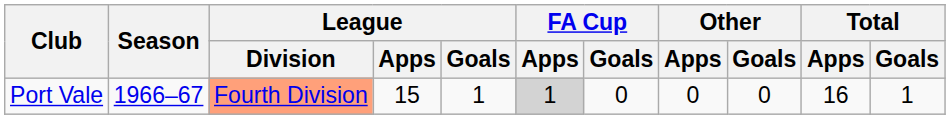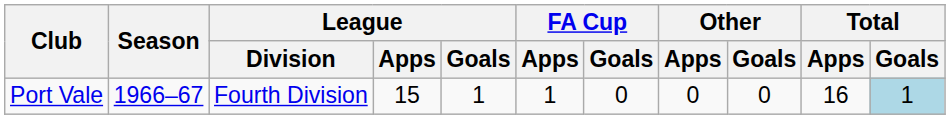(291, 95) lightsalmon background -> (291, 95) no background
(550, 95) lightgrey background -> (550, 95) no background
(907, 95) no background -> (907, 95) lightblue background
